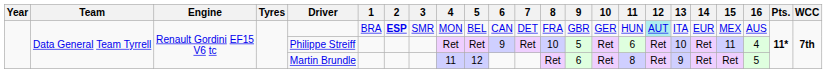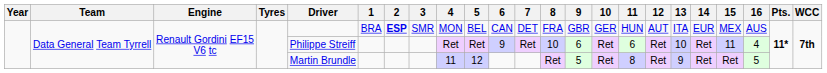(658, 29) paleturquoise background -> (658, 29) no background
(579, 45) 5 -> (579, 45) 6
(579, 61) 6 -> (579, 61) 5
